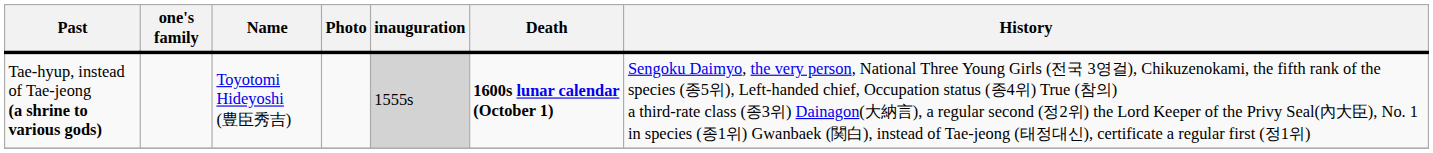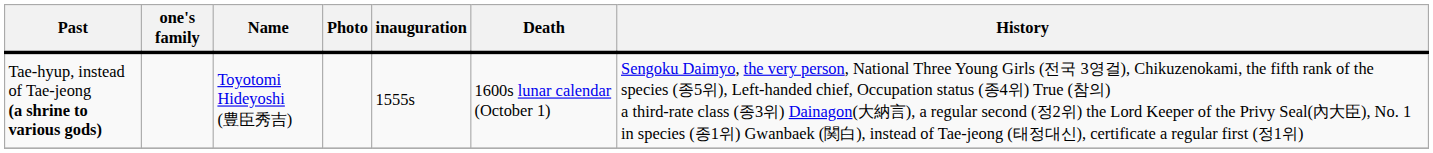(394, 100) lightgrey background -> (395, 100) no background
(546, 100) bold -> (543, 100) normal
